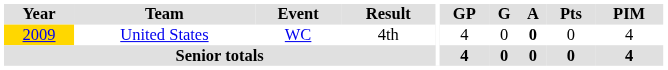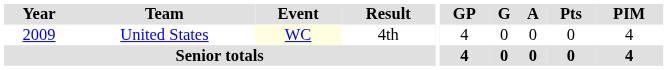(39, 34) gold background -> (39, 34) no background
(298, 34) no background -> (298, 34) lightyellow background
(533, 34) bold -> (533, 34) normal
